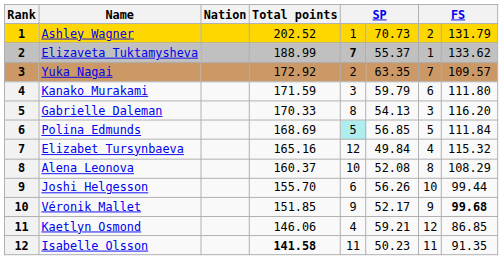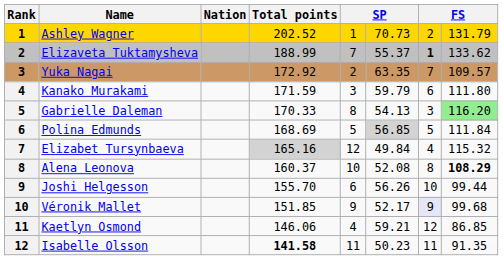(353, 53) bold -> (353, 53) normal
(430, 53) normal -> (430, 53) bold
(469, 110) no background -> (469, 110) lightgreen background
(353, 130) paleturquoise background -> (353, 130) no background
(392, 130) no background -> (392, 130) lightgrey background
(295, 149) no background -> (295, 149) lightgrey background
(469, 168) normal -> (469, 168) bold
(430, 207) no background -> (430, 207) lavender background
(469, 207) bold -> (469, 207) normal
